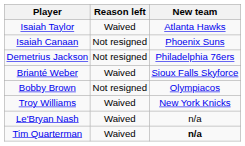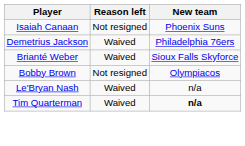- row: (47, 27)
(120, 57) Not resigned -> (120, 42) Waived
- row: (47, 103)
